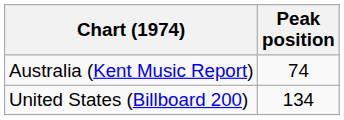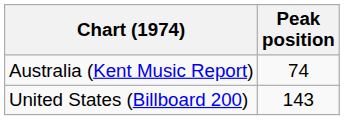(298, 99) 134 -> (298, 99) 143
